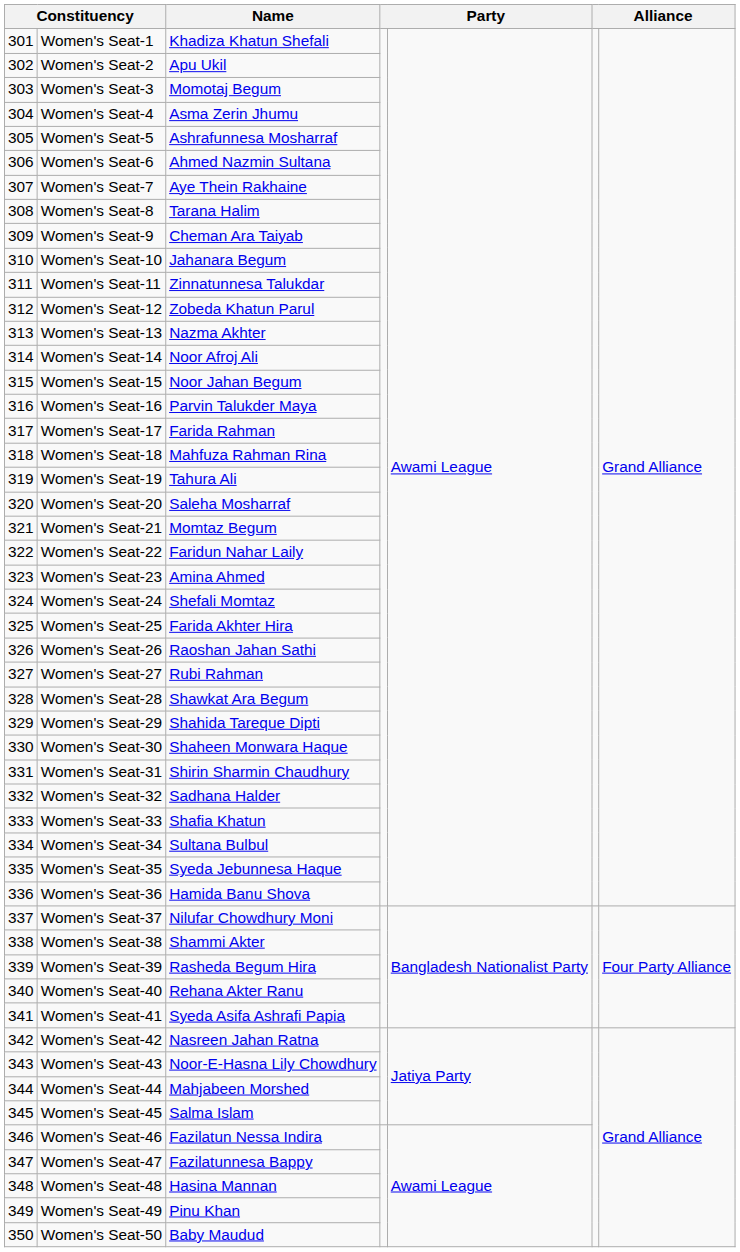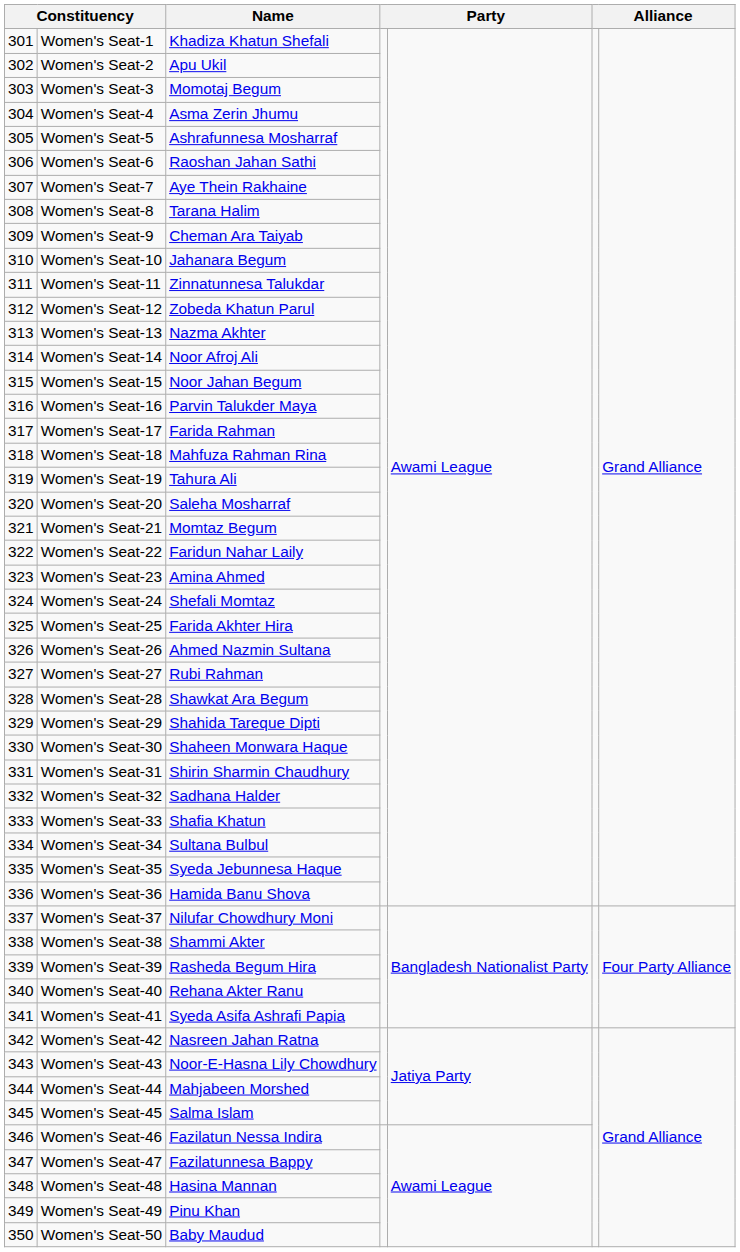(250, 162) Ahmed Nazmin Sultana -> (243, 162) Raoshan Jahan Sathi
(243, 650) Raoshan Jahan Sathi -> (250, 650) Ahmed Nazmin Sultana
